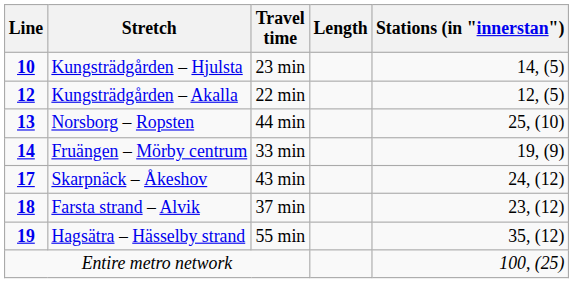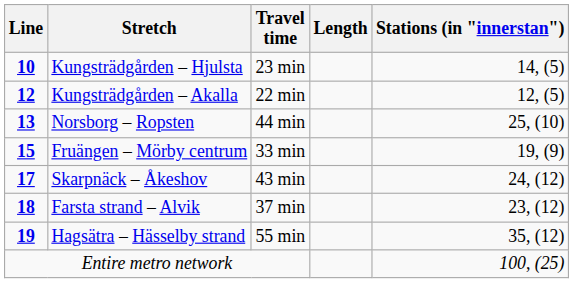(26, 151) 14 -> (26, 151) 15
